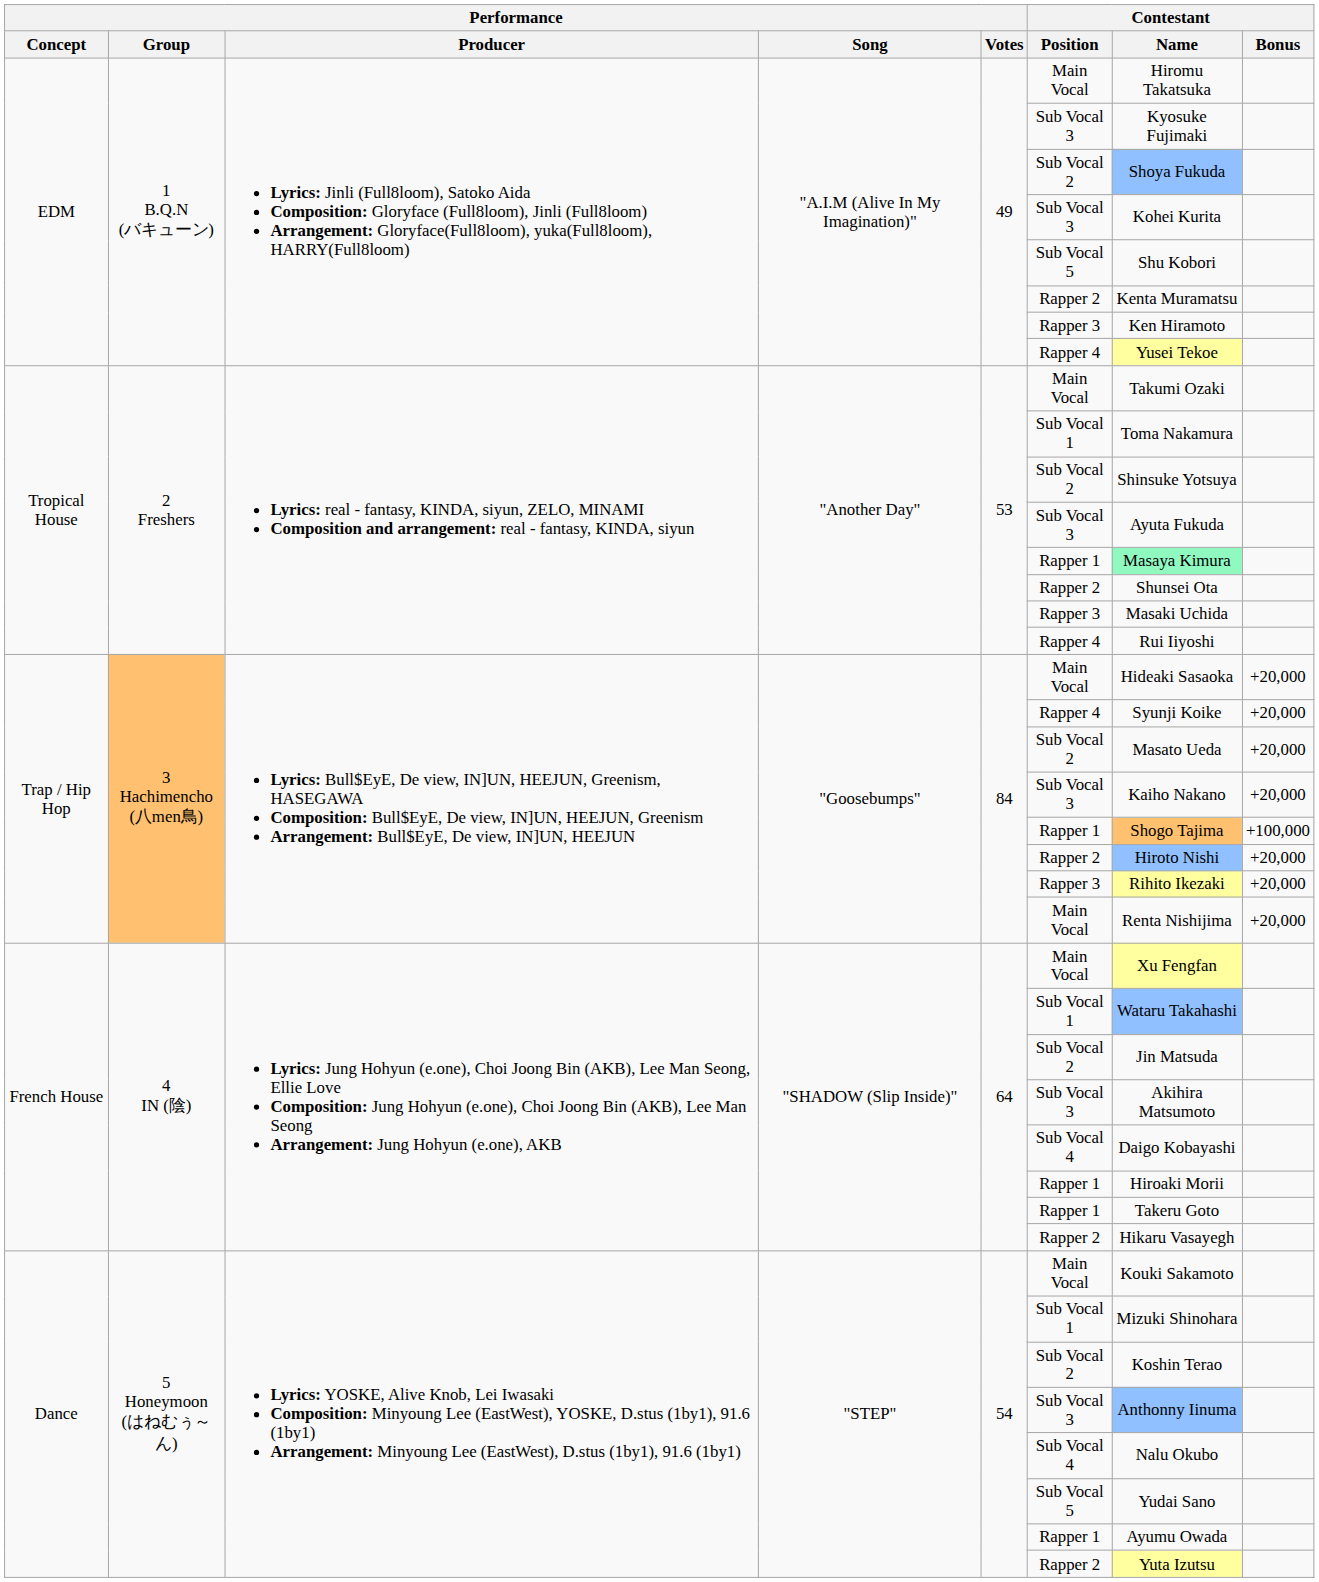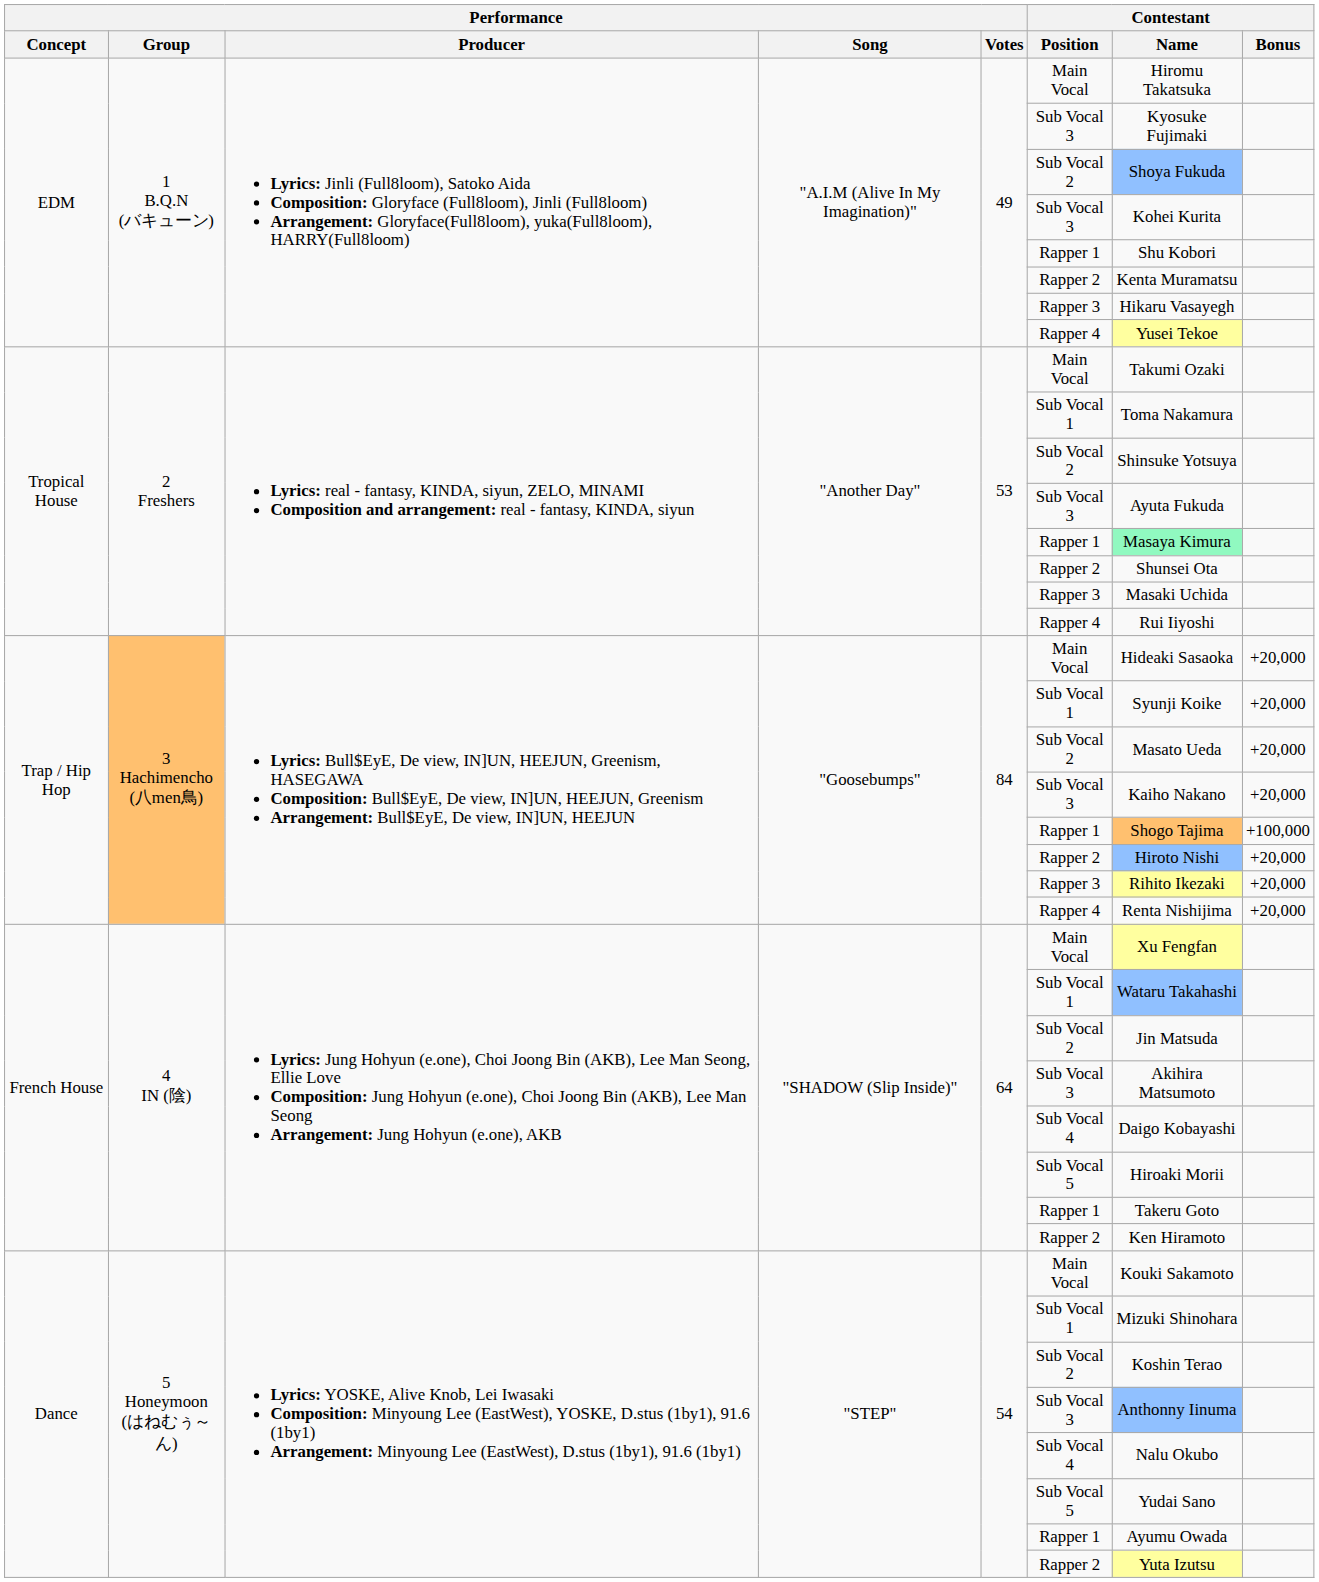(1070, 262) Sub Vocal 5 -> (1070, 253) Rapper 1
(1177, 325) Ken Hiramoto -> (1177, 306) Hikaru Vasayegh
(1070, 713) Rapper 4 -> (1070, 703) Sub Vocal 1
(1070, 920) Main Vocal -> (1070, 910) Rapper 4
(1070, 1183) Rapper 1 -> (1070, 1174) Sub Vocal 5
(1177, 1237) Hikaru Vasayegh -> (1177, 1237) Ken Hiramoto
